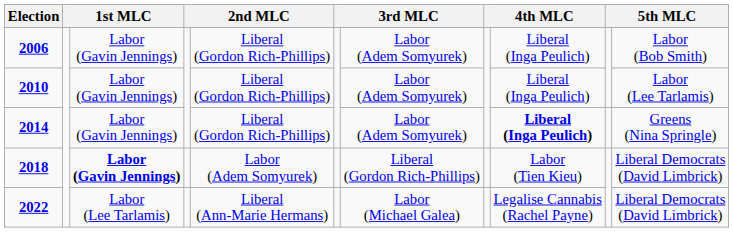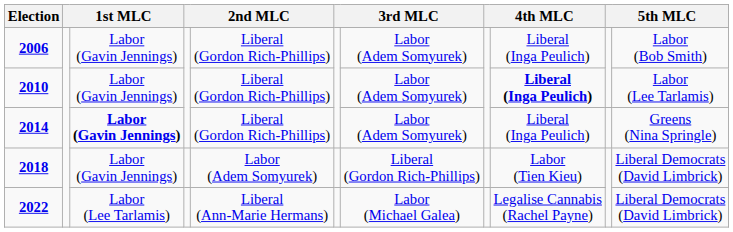(548, 87) normal -> (548, 87) bold
(127, 127) normal -> (127, 127) bold
(548, 127) bold -> (548, 127) normal
(127, 167) bold -> (127, 167) normal
